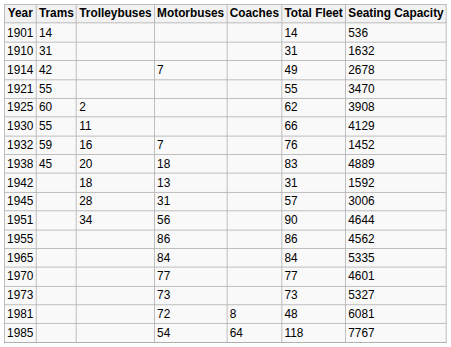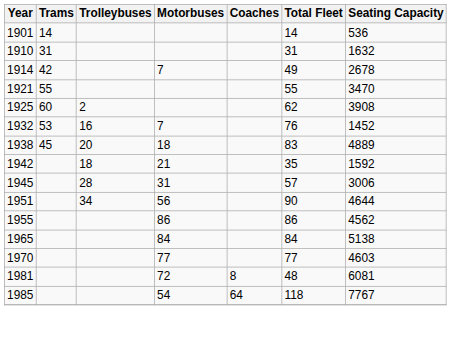- row: (20, 126)
(45, 145) 59 -> (45, 126) 53
(164, 182) 13 -> (164, 164) 21
(291, 182) 31 -> (291, 164) 35
(361, 257) 5335 -> (361, 239) 5138
(361, 276) 4601 -> (361, 257) 4603
- row: (20, 295)
